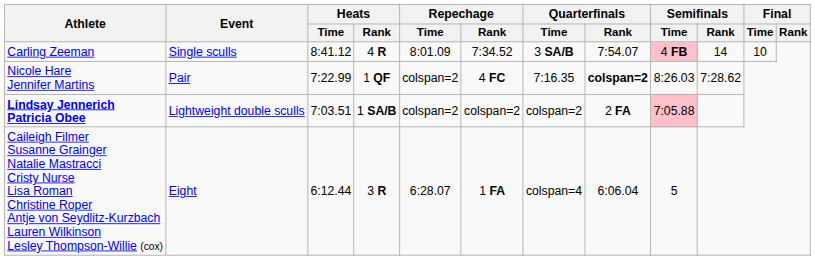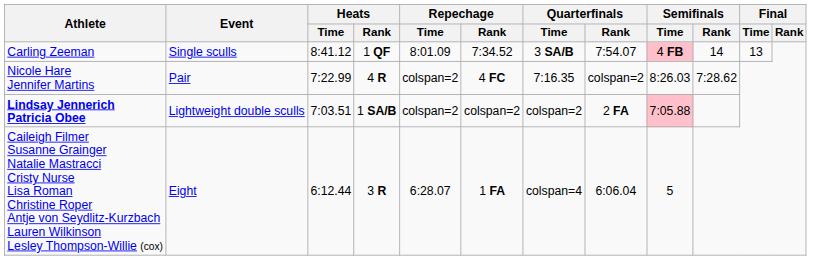(377, 52) 4 R -> (377, 52) 1 QF
(760, 52) 10 -> (756, 52) 13
(377, 78) 1 QF -> (377, 78) 4 R
(618, 78) bold -> (616, 78) normal
